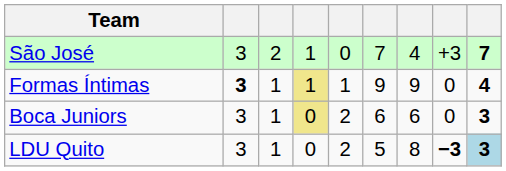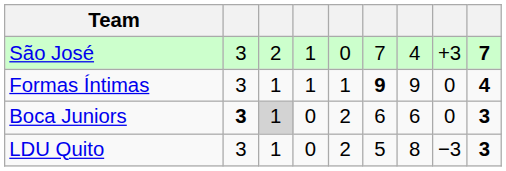(241, 85) bold -> (241, 85) normal
(310, 85) khaki background -> (310, 85) no background
(380, 85) normal -> (380, 85) bold
(241, 117) normal -> (241, 117) bold
(276, 117) no background -> (276, 117) lightgrey background
(310, 117) khaki background -> (310, 117) no background
(450, 149) bold -> (450, 149) normal
(484, 149) lightblue background -> (484, 149) no background
